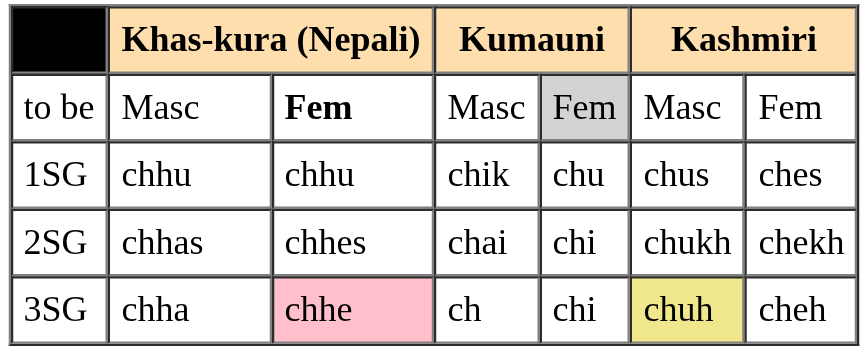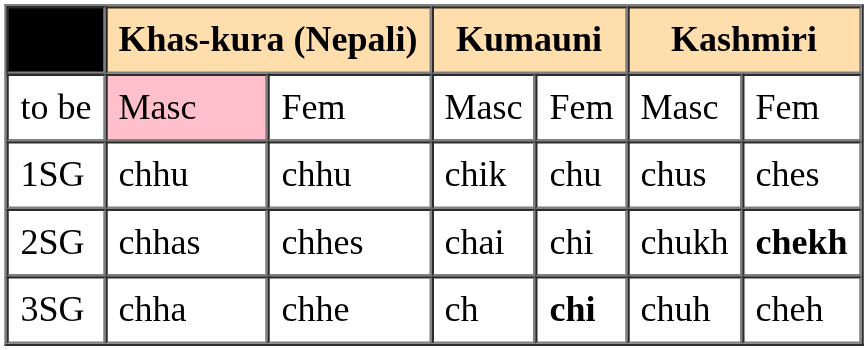(160, 106) no background -> (157, 106) pink background
(318, 106) bold -> (313, 106) normal
(585, 106) lightgrey background -> (581, 106) no background
(802, 241) normal -> (801, 241) bold
(318, 309) pink background -> (315, 309) no background
(575, 309) normal -> (572, 309) bold
(679, 309) khaki background -> (675, 309) no background
